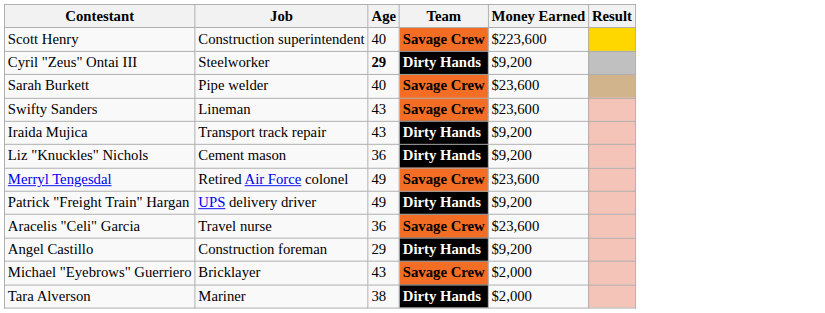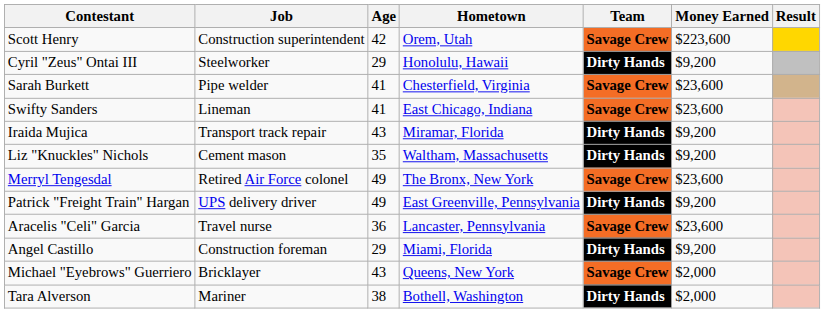+ column: (491, 16)
(379, 39) 40 -> (379, 39) 42
(379, 62) bold -> (379, 62) normal
(379, 86) 40 -> (379, 86) 41
(379, 109) 43 -> (379, 109) 41
(379, 156) 36 -> (379, 156) 35
